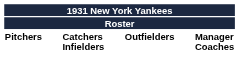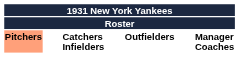(23, 36) no background -> (23, 36) lightsalmon background
